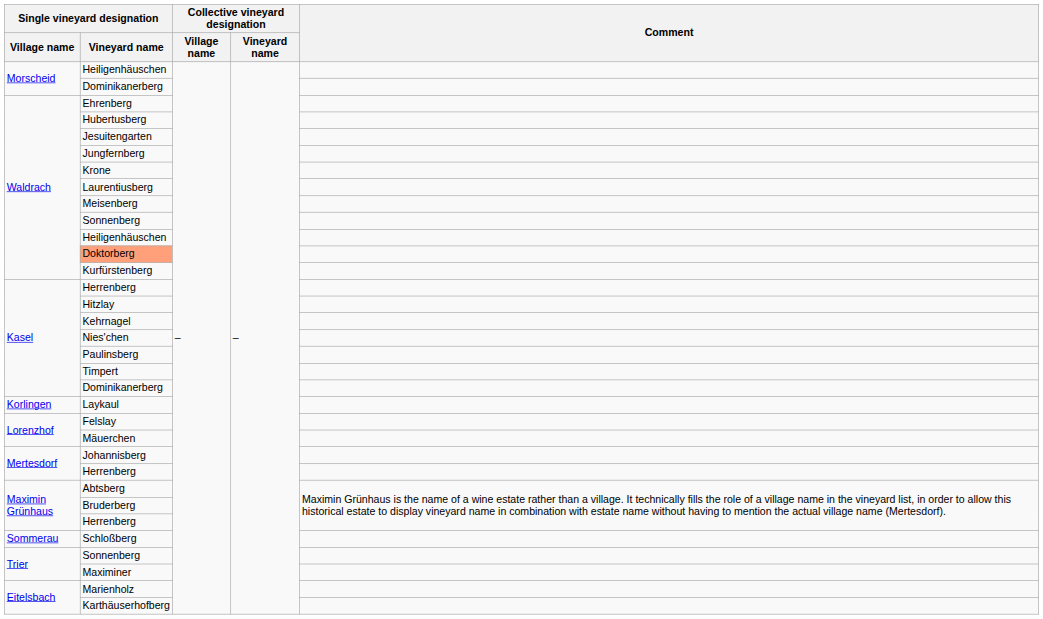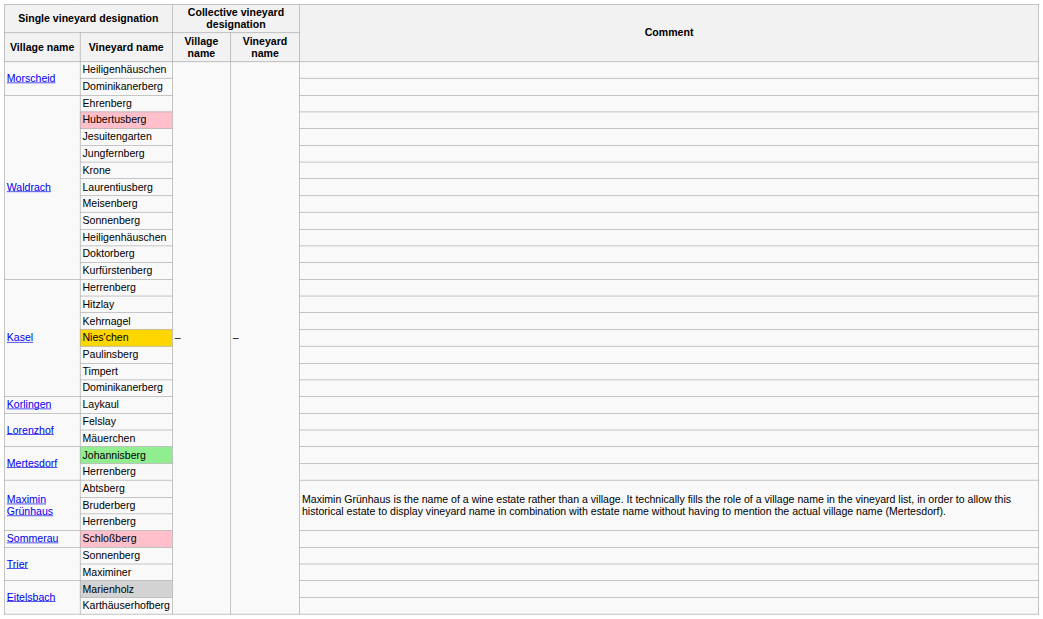(114, 120) no background -> (114, 120) pink background
(109, 254) lightsalmon background -> (109, 254) no background
(106, 338) no background -> (106, 338) gold background
(114, 455) no background -> (114, 455) lightgreen background
(110, 539) no background -> (110, 539) pink background
(108, 589) no background -> (108, 589) lightgrey background
